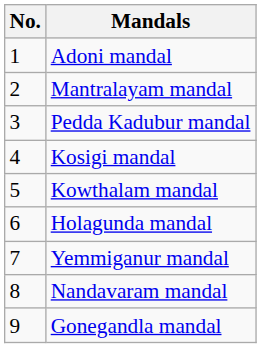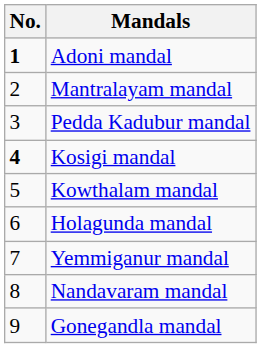(15, 55) normal -> (15, 55) bold
(15, 156) normal -> (15, 156) bold
